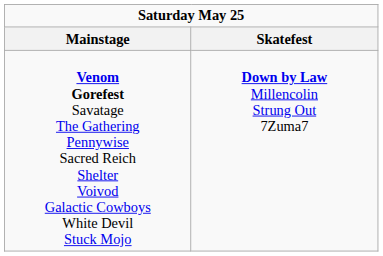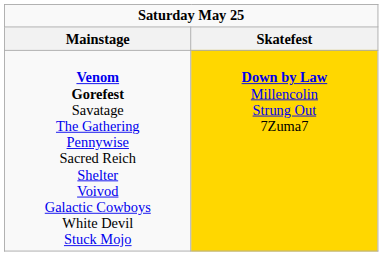(284, 102) no background -> (284, 102) gold background
